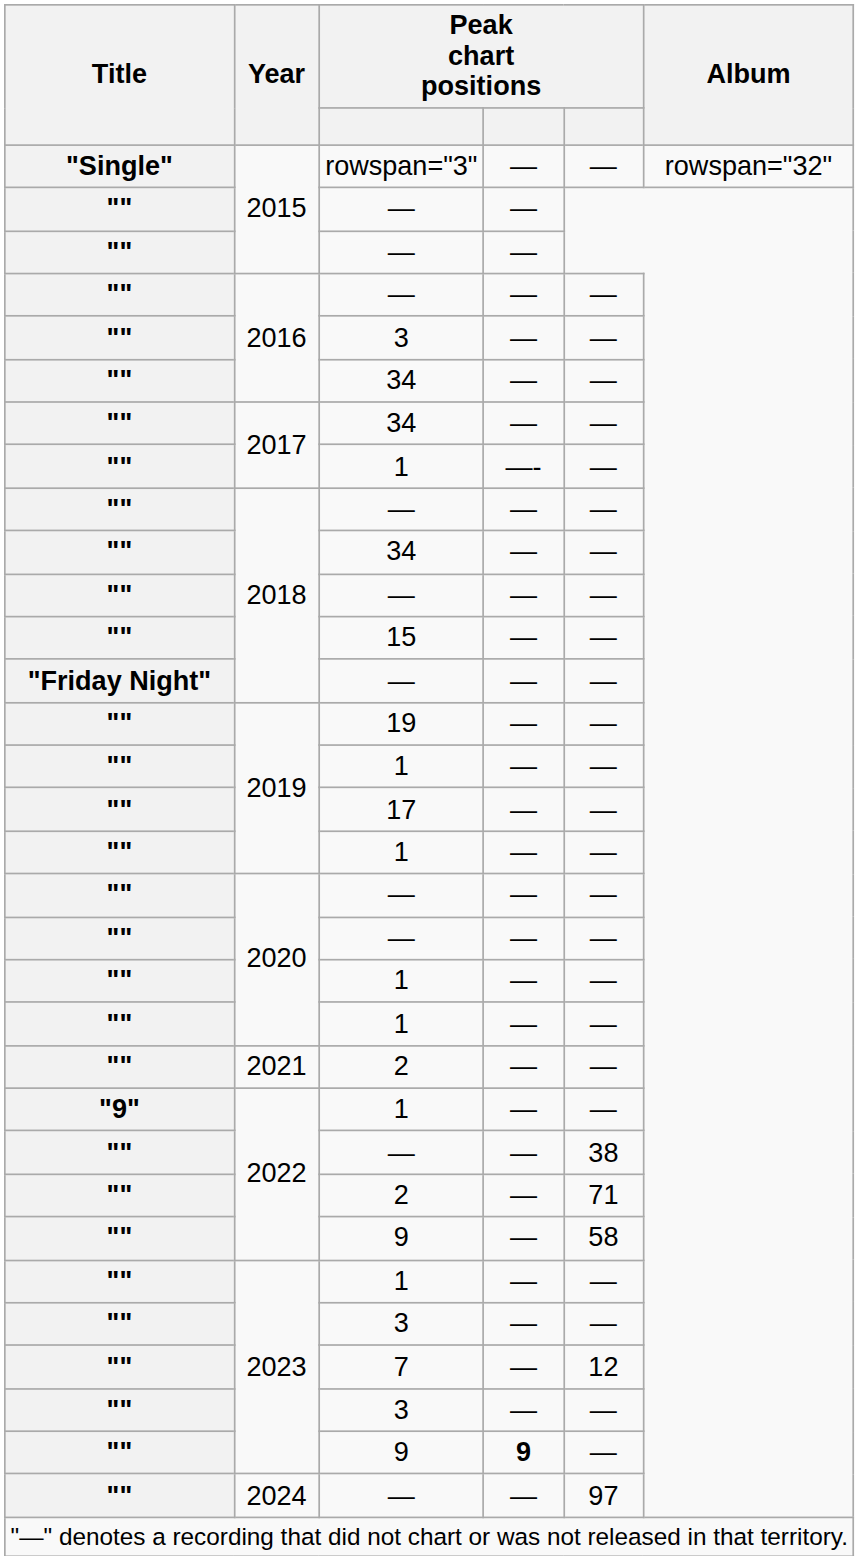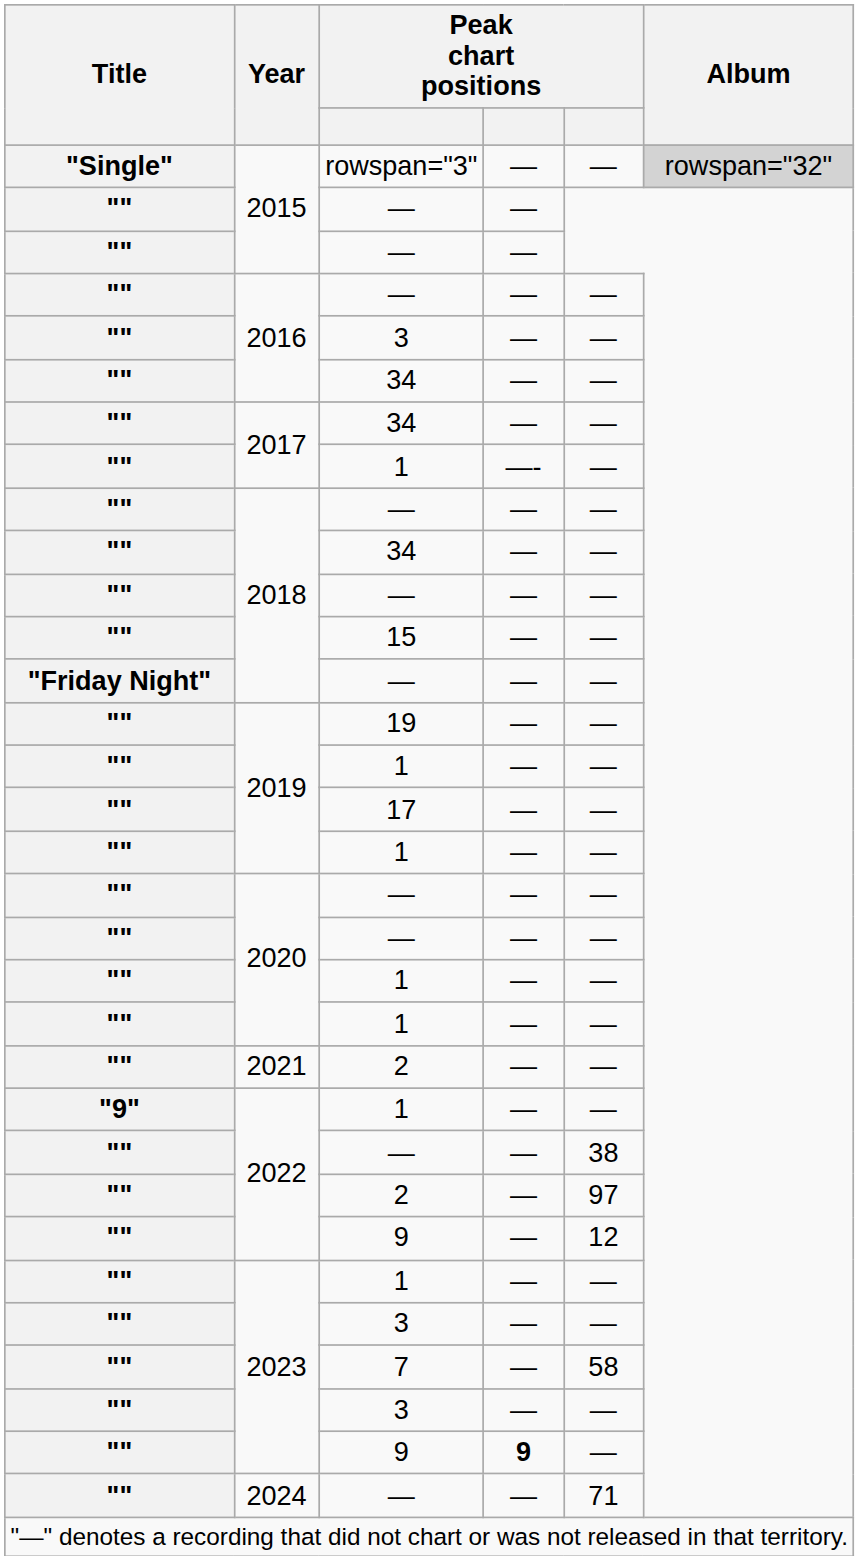(748, 165) no background -> (748, 165) lightgrey background
(603, 1195) 71 -> (603, 1195) 97
(603, 1237) 58 -> (603, 1237) 12
(603, 1366) 12 -> (603, 1366) 58
(603, 1495) 97 -> (603, 1495) 71
